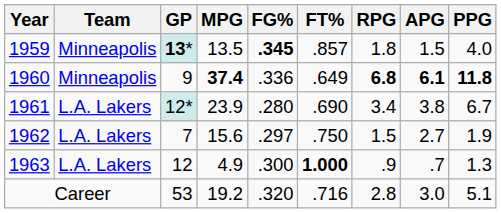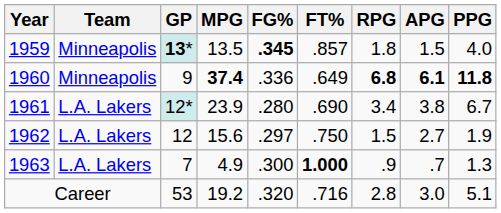(187, 136) 7 -> (182, 136) 12
(182, 165) 12 -> (187, 165) 7
